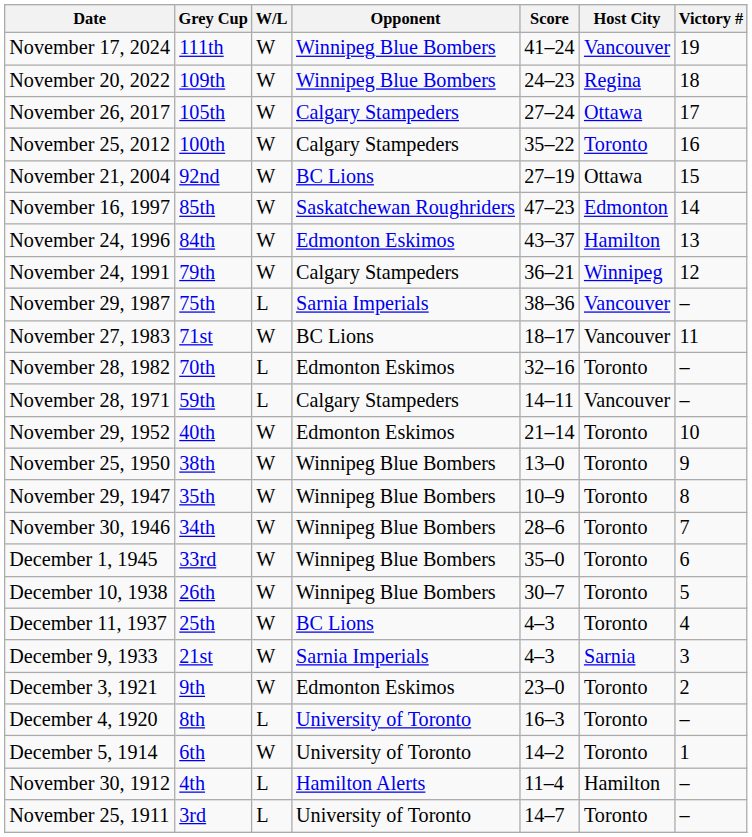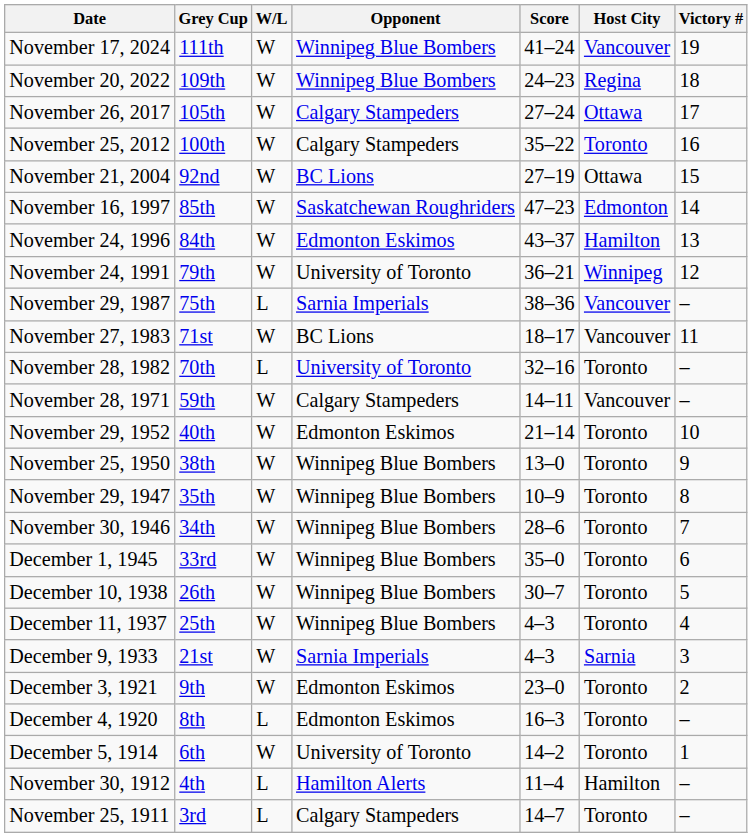(378, 272) Calgary Stampeders -> (384, 272) University of Toronto
(375, 368) Edmonton Eskimos -> (384, 368) University of Toronto
(263, 400) L -> (266, 400) W
(335, 623) BC Lions -> (396, 623) Winnipeg Blue Bombers
(384, 719) University of Toronto -> (375, 719) Edmonton Eskimos
(384, 815) University of Toronto -> (378, 815) Calgary Stampeders
